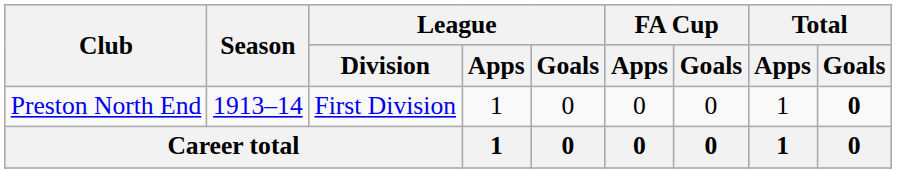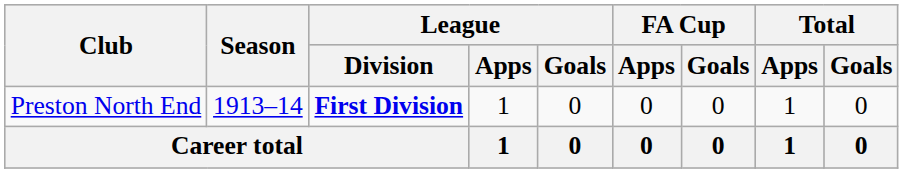(385, 106) normal -> (389, 106) bold
(854, 106) bold -> (861, 106) normal
